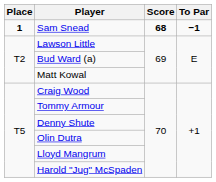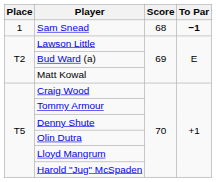(20, 28) bold -> (20, 28) normal
(161, 28) bold -> (161, 28) normal
